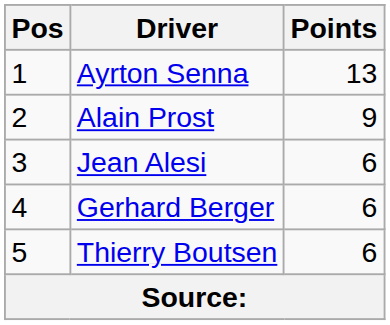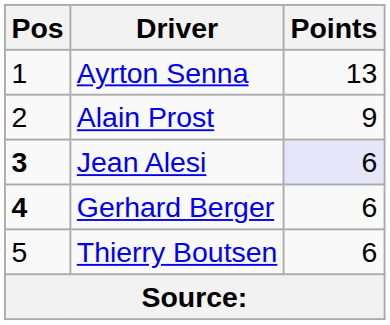(19, 163) normal -> (19, 163) bold
(369, 163) no background -> (369, 163) lavender background
(19, 208) normal -> (19, 208) bold
